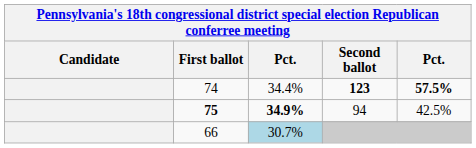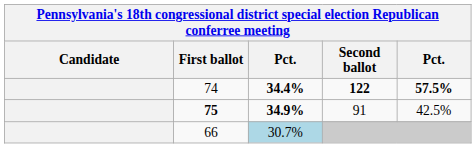(285, 89) normal -> (285, 89) bold
(360, 89) 123 -> (360, 89) 122
(360, 110) 94 -> (360, 110) 91
